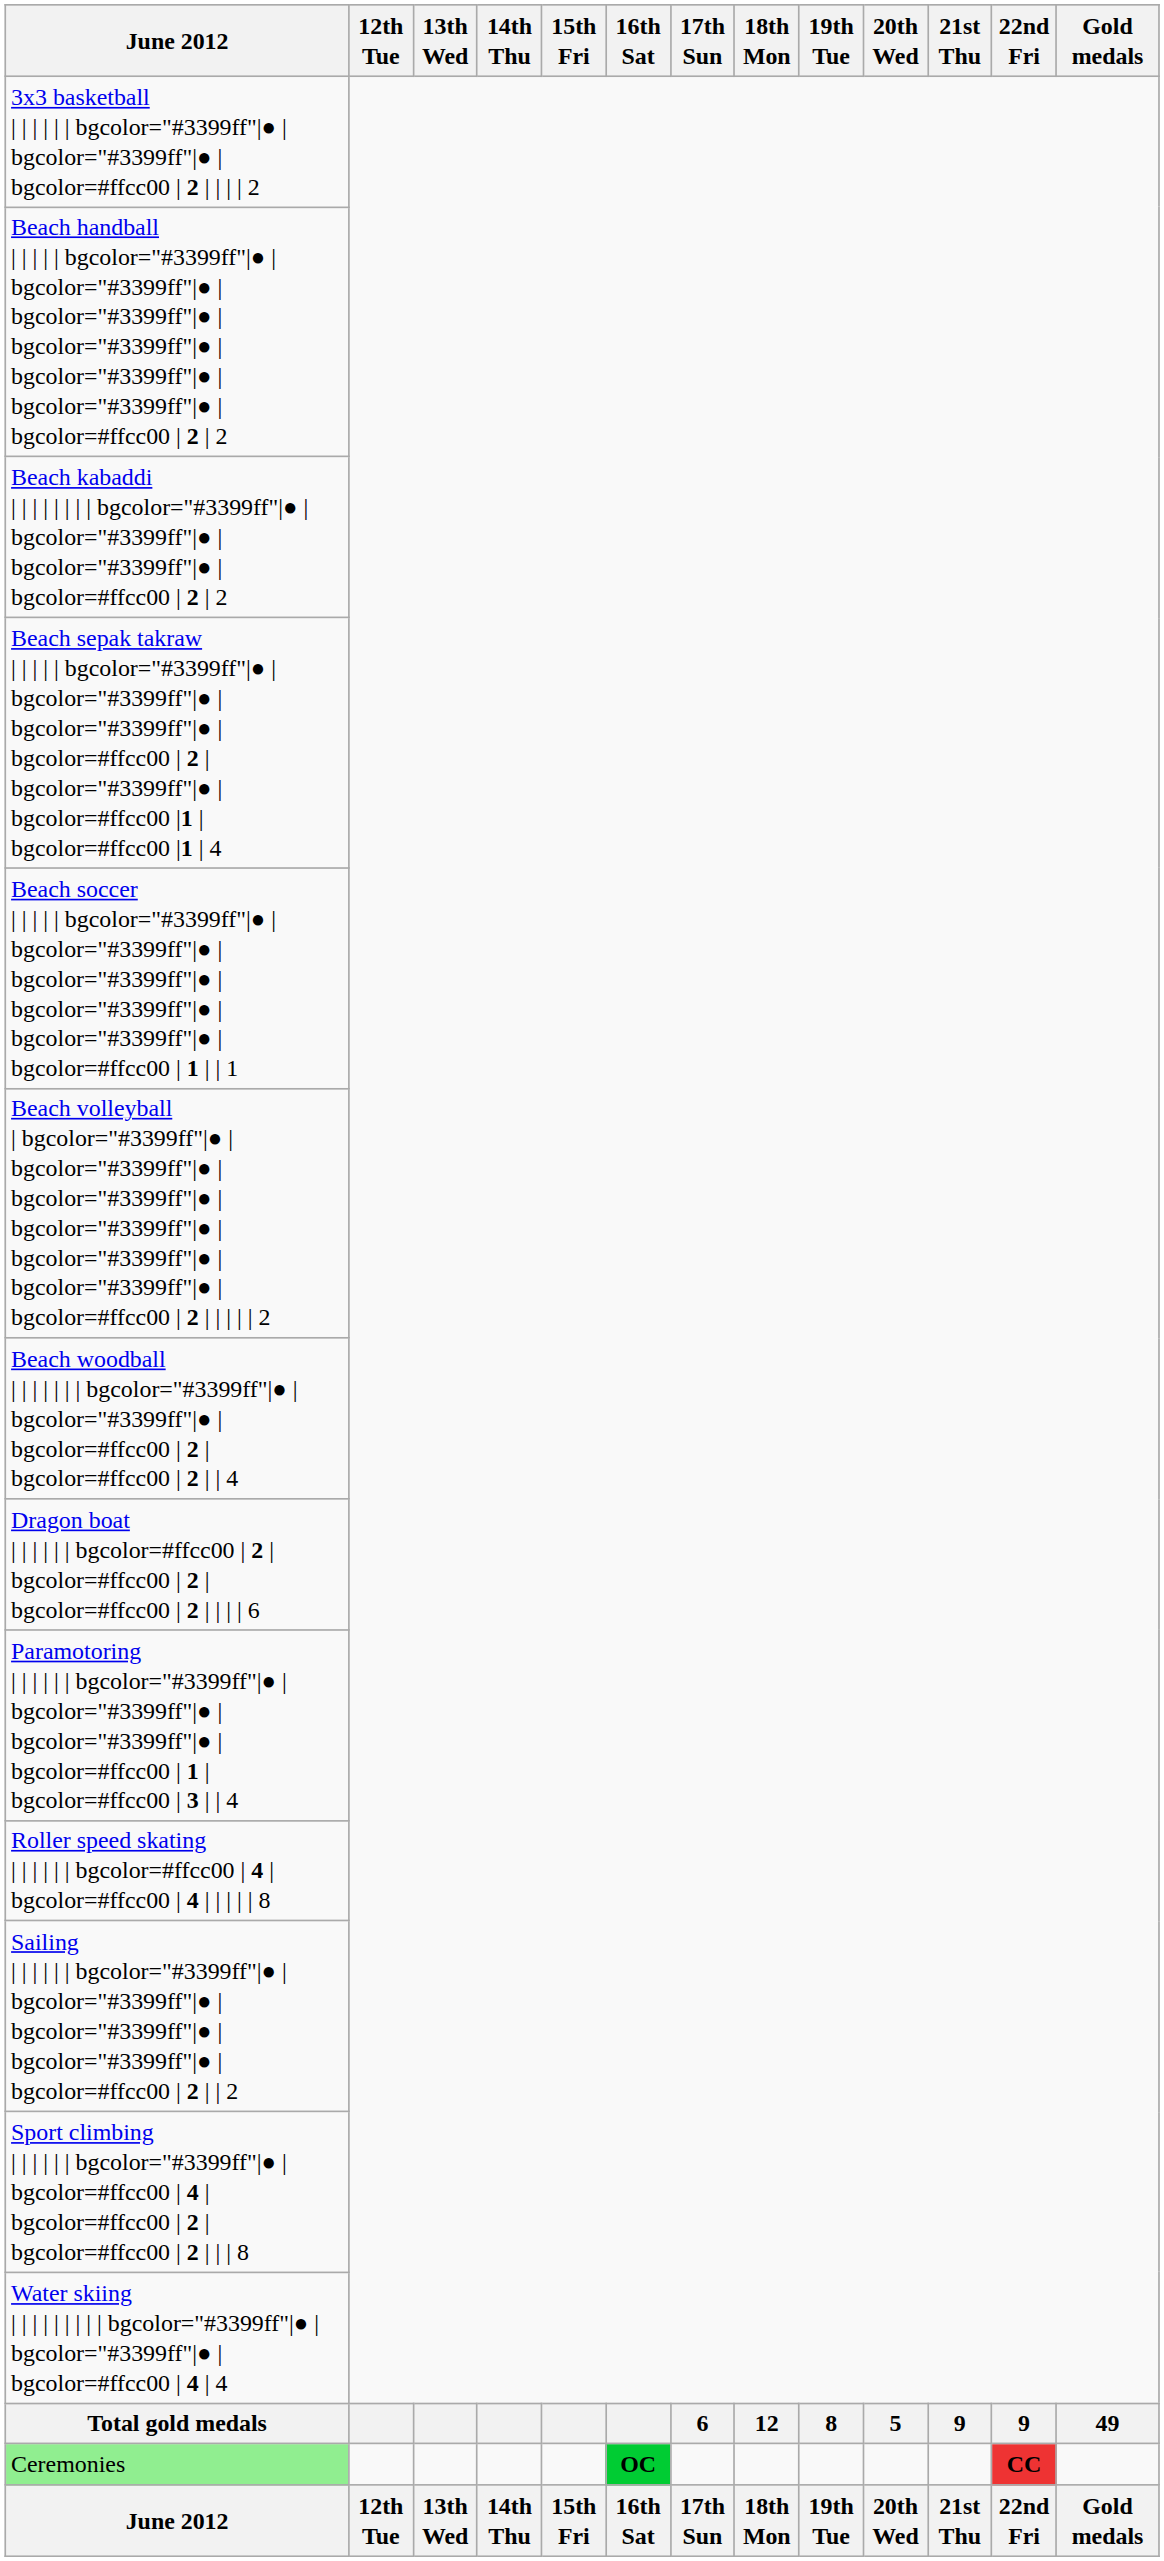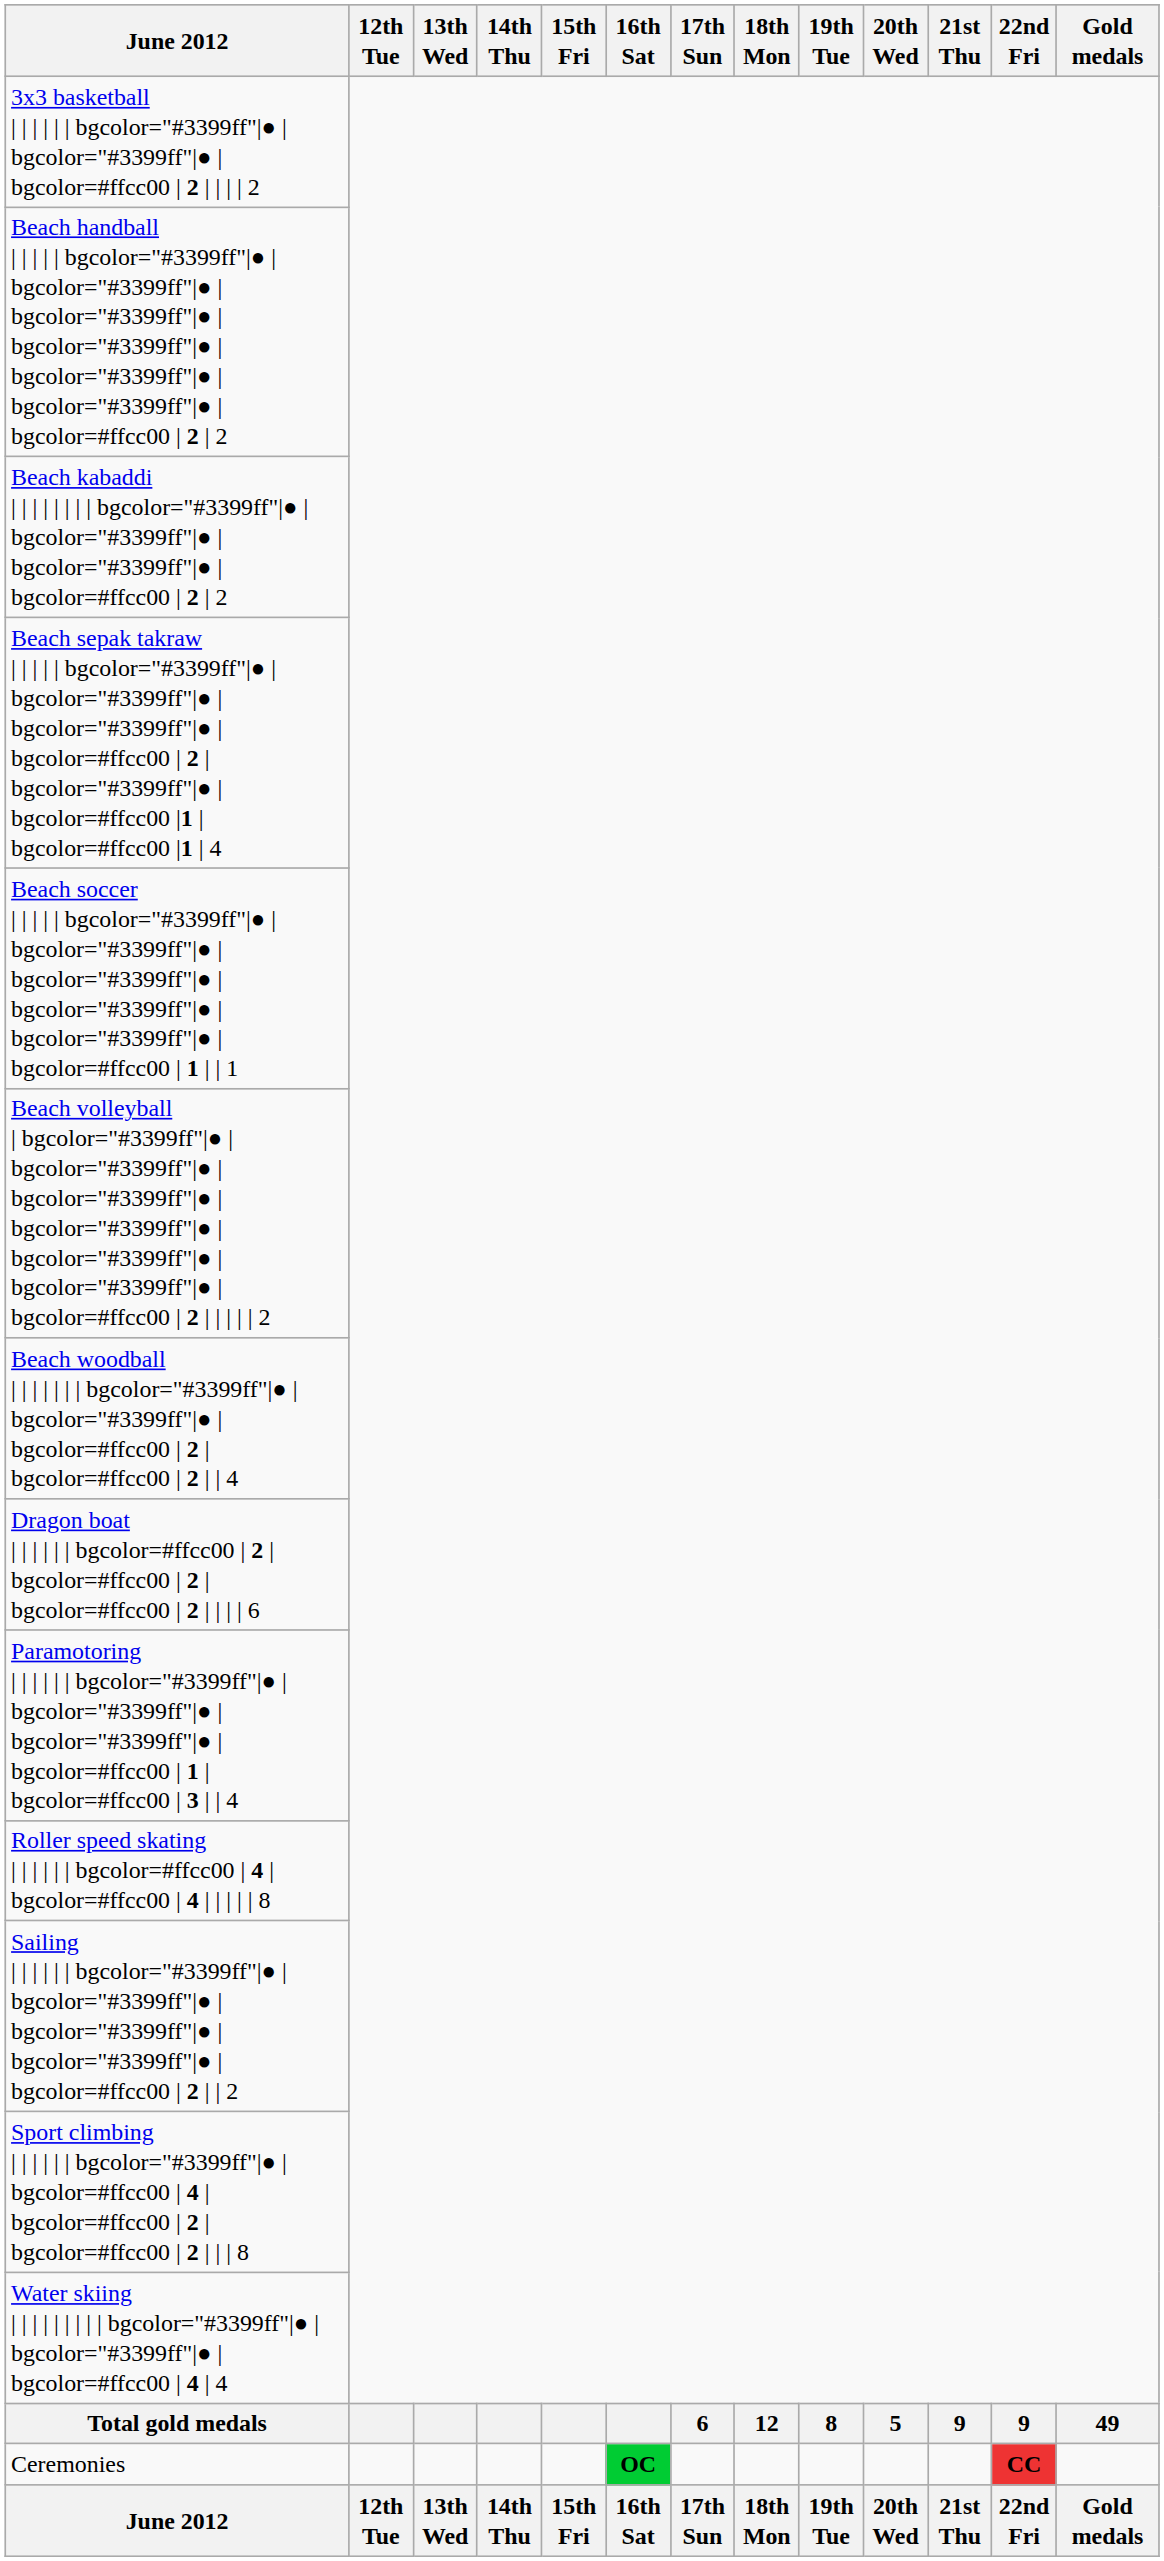(68, 2464) lightgreen background -> (68, 2464) no background
